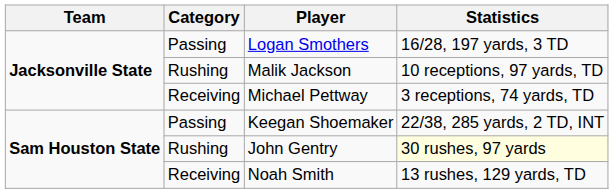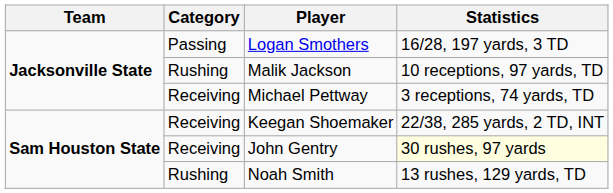(197, 122) Passing -> (204, 122) Receiving
(198, 148) Rushing -> (204, 148) Receiving
(204, 174) Receiving -> (198, 174) Rushing
